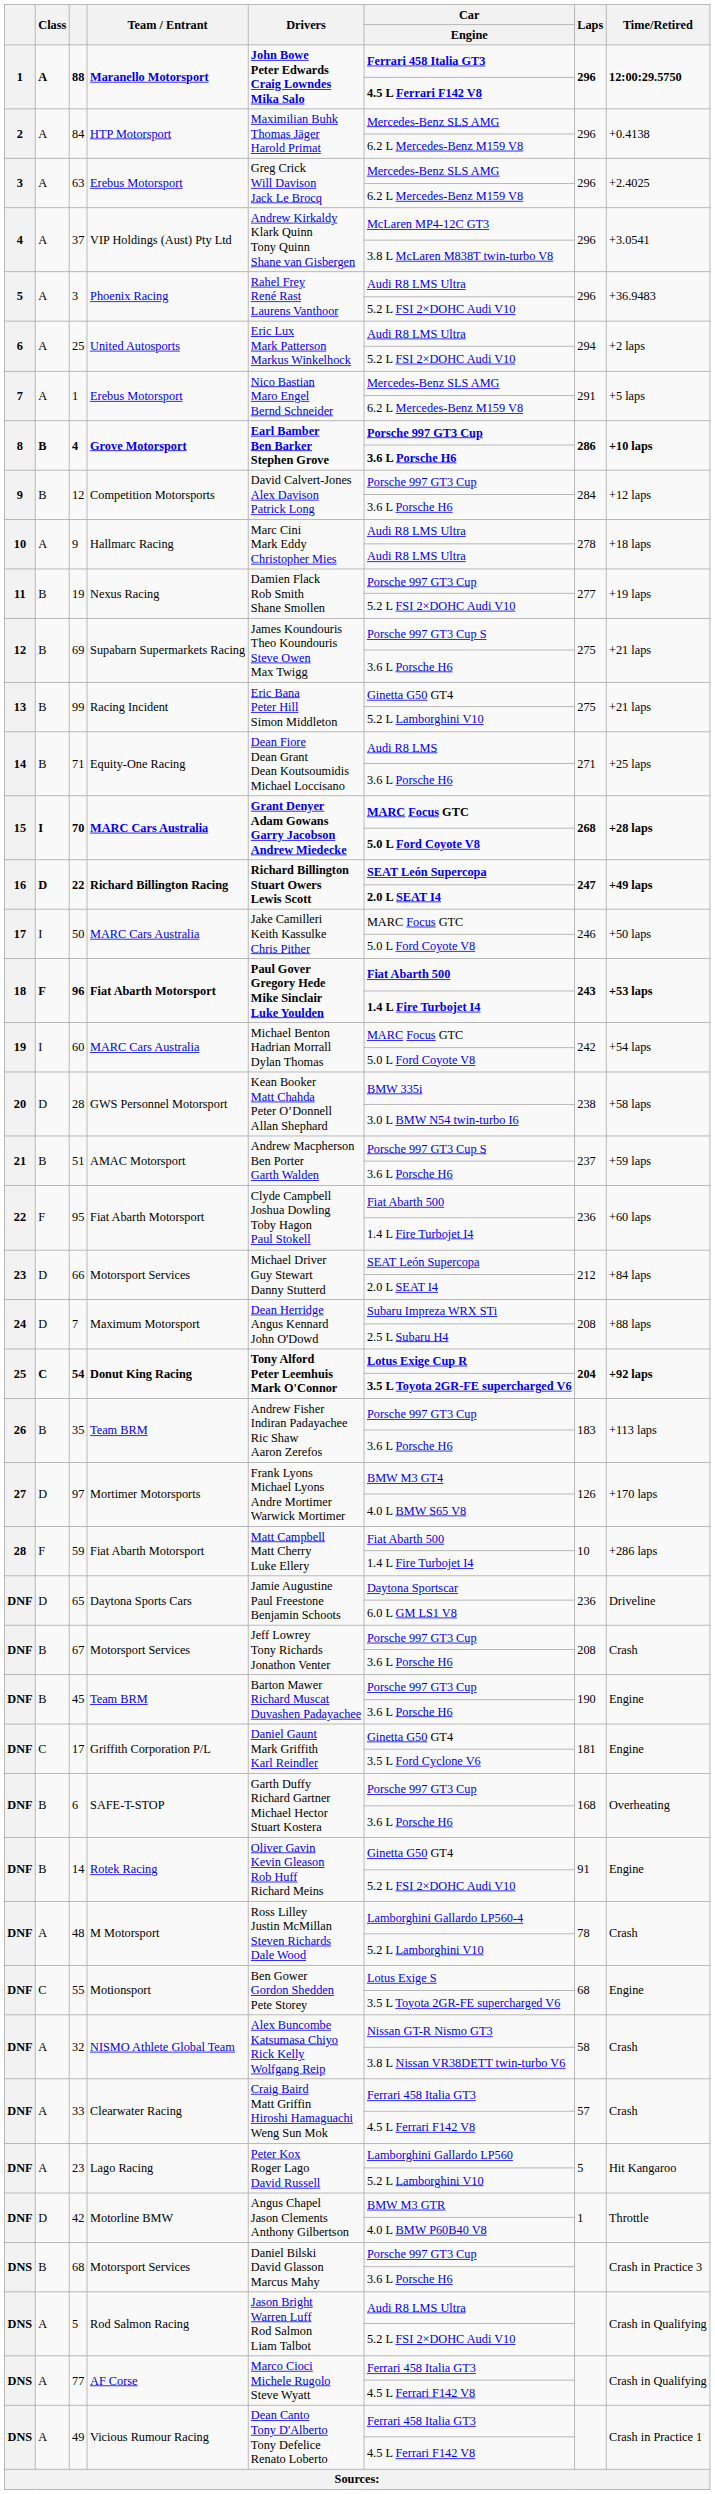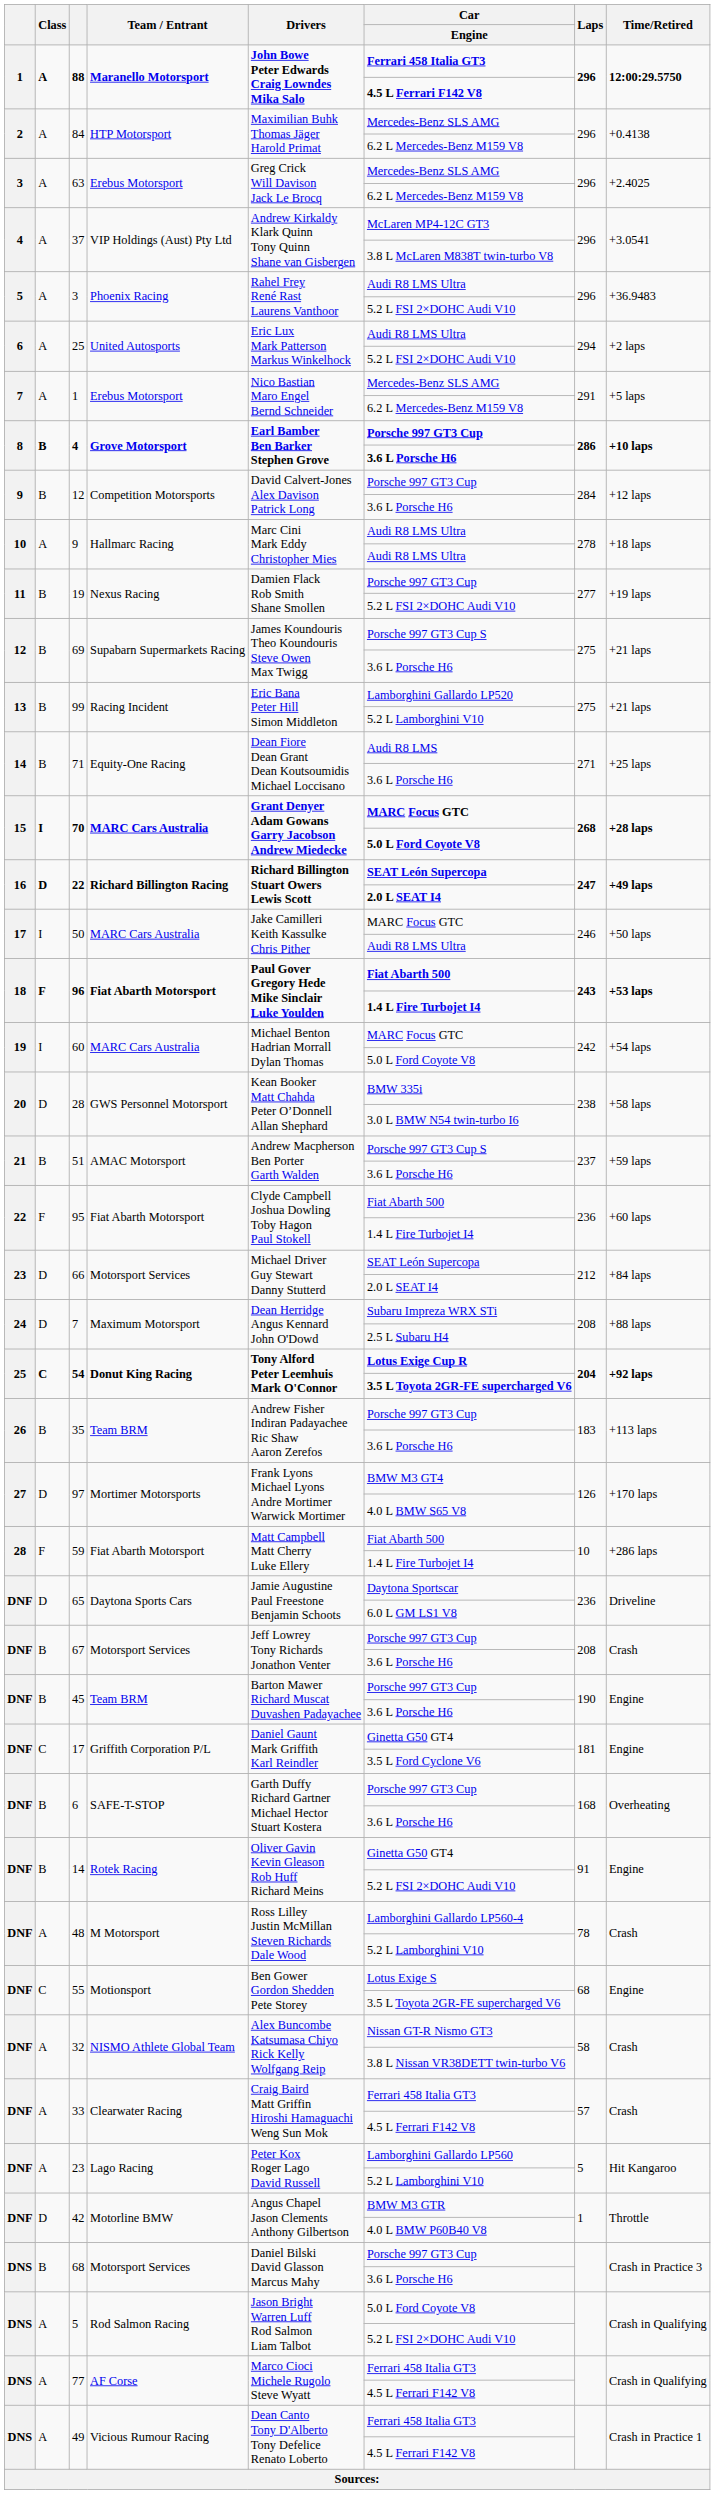(410, 694) Ginetta G50 GT4 -> (440, 694) Lamborghini Gallardo LP520
(421, 946) 5.0 L Ford Coyote V8 -> (416, 946) Audi R8 LMS Ultra
(416, 2307) Audi R8 LMS Ultra -> (421, 2307) 5.0 L Ford Coyote V8
